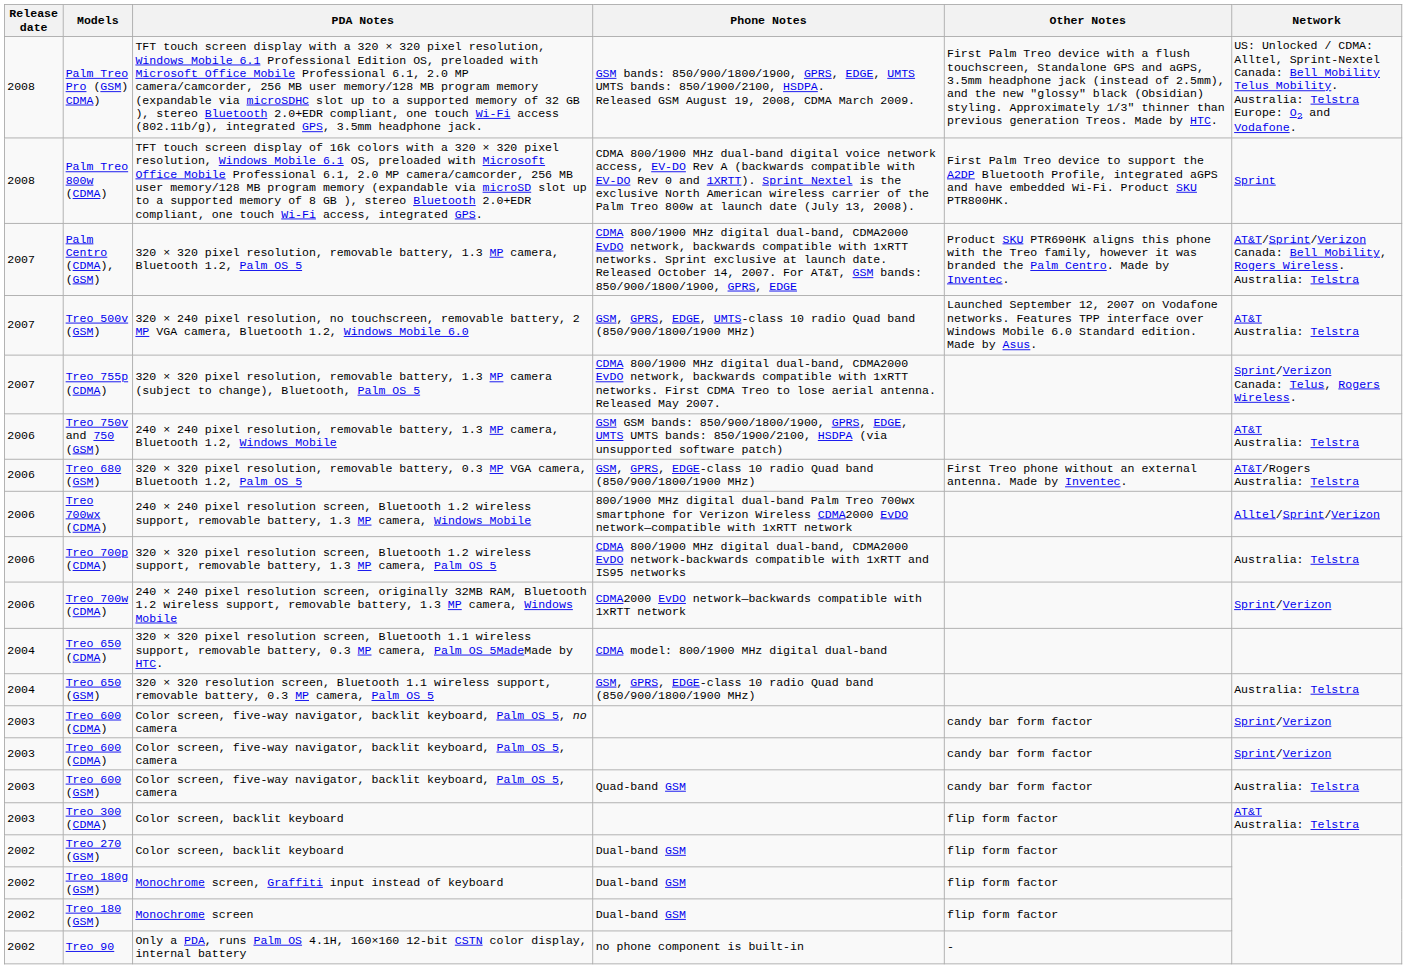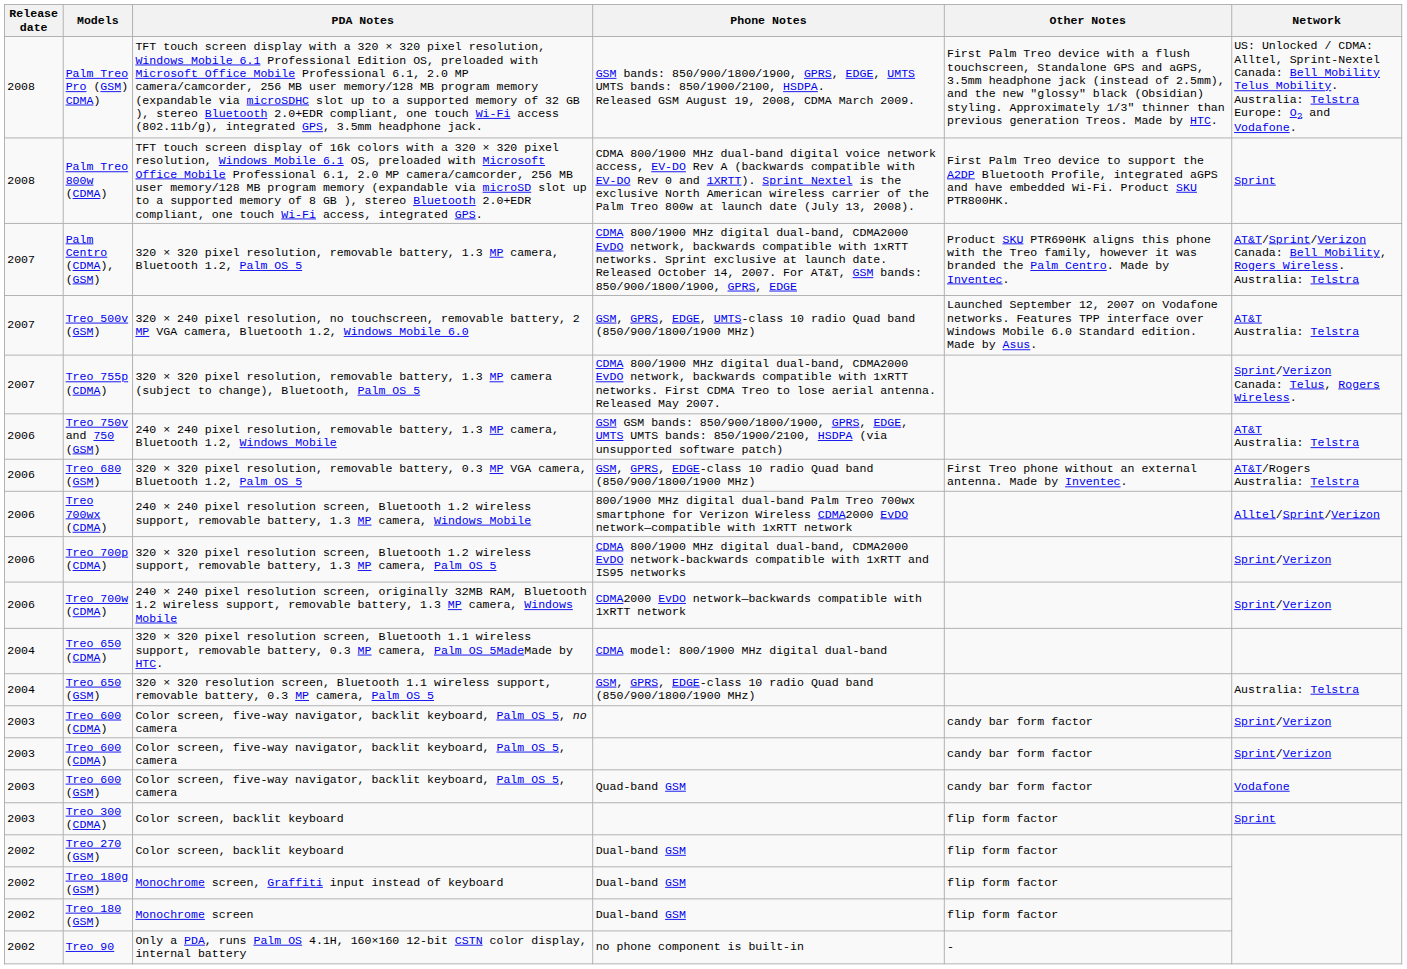(1297, 560) Australia: Telstra -> (1283, 560) Sprint/Verizon
(1297, 786) Australia: Telstra -> (1262, 786) Vodafone
(1297, 819) AT&T Australia: Telstra -> (1255, 819) Sprint
